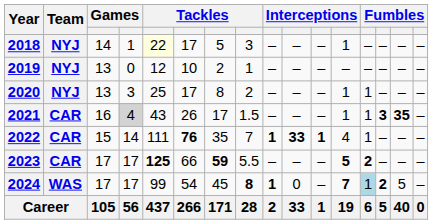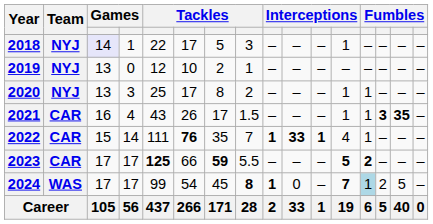(103, 45) no background -> (103, 45) lavender background
(158, 45) lightyellow background -> (158, 45) no background
(131, 115) lightgrey background -> (131, 115) no background
(383, 184) bold -> (383, 184) normal
